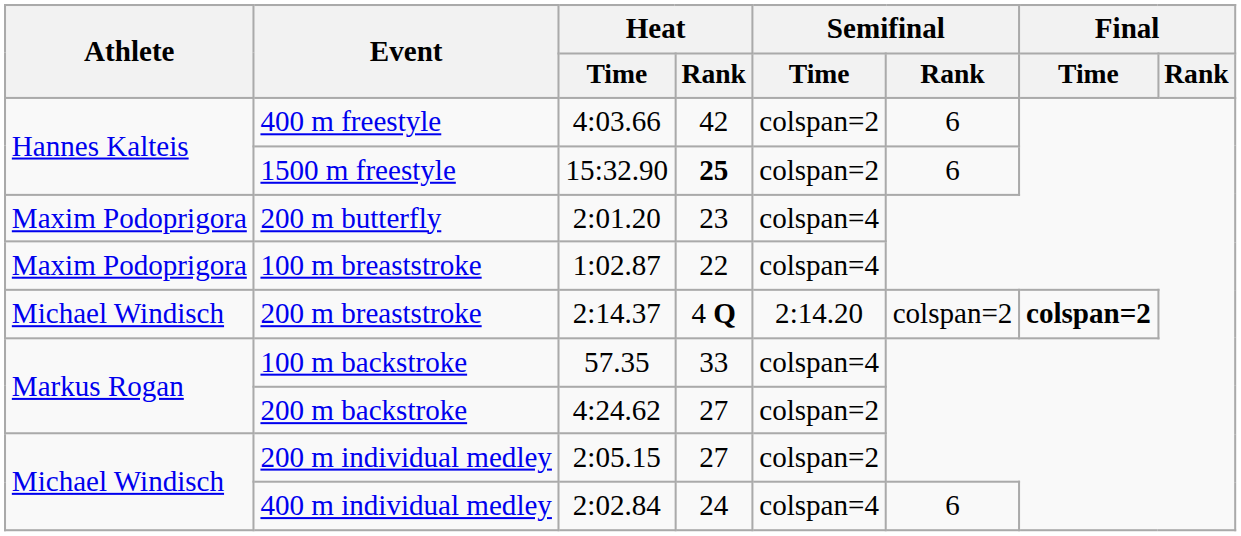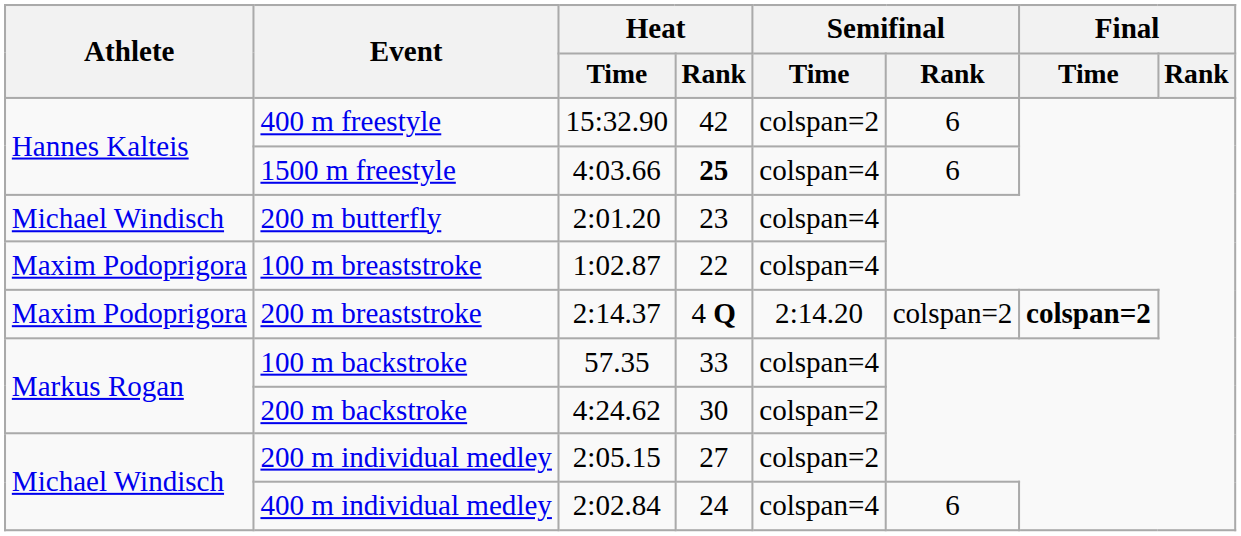(617, 122) 4:03.66 -> (617, 122) 15:32.90
(617, 170) 15:32.90 -> (617, 170) 4:03.66
(819, 170) colspan=2 -> (819, 170) colspan=4
(129, 218) Maxim Podoprigora -> (118, 218) Michael Windisch
(118, 314) Michael Windisch -> (129, 314) Maxim Podoprigora
(714, 410) 27 -> (714, 410) 30
